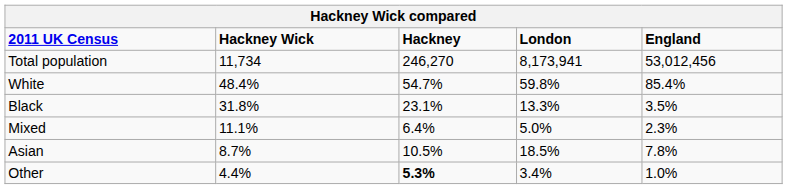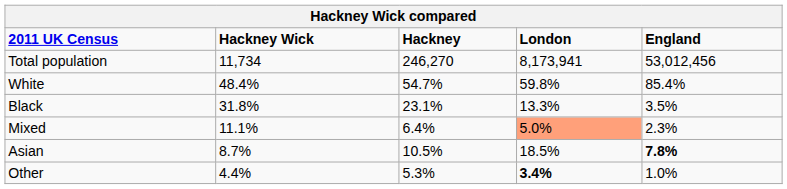(536, 128) no background -> (536, 128) lightsalmon background
(661, 151) normal -> (661, 151) bold
(419, 173) bold -> (419, 173) normal
(536, 173) normal -> (536, 173) bold
